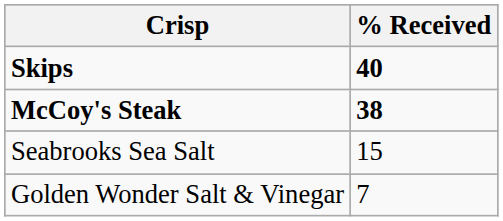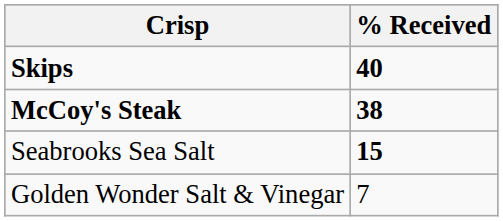(370, 151) normal -> (370, 151) bold
